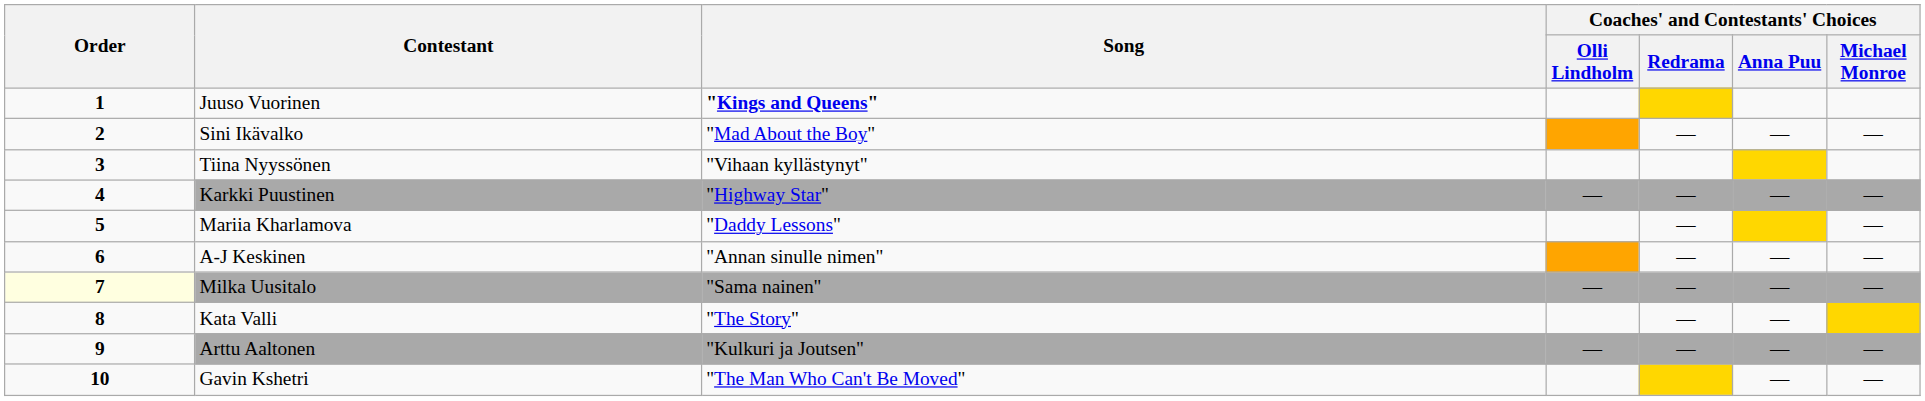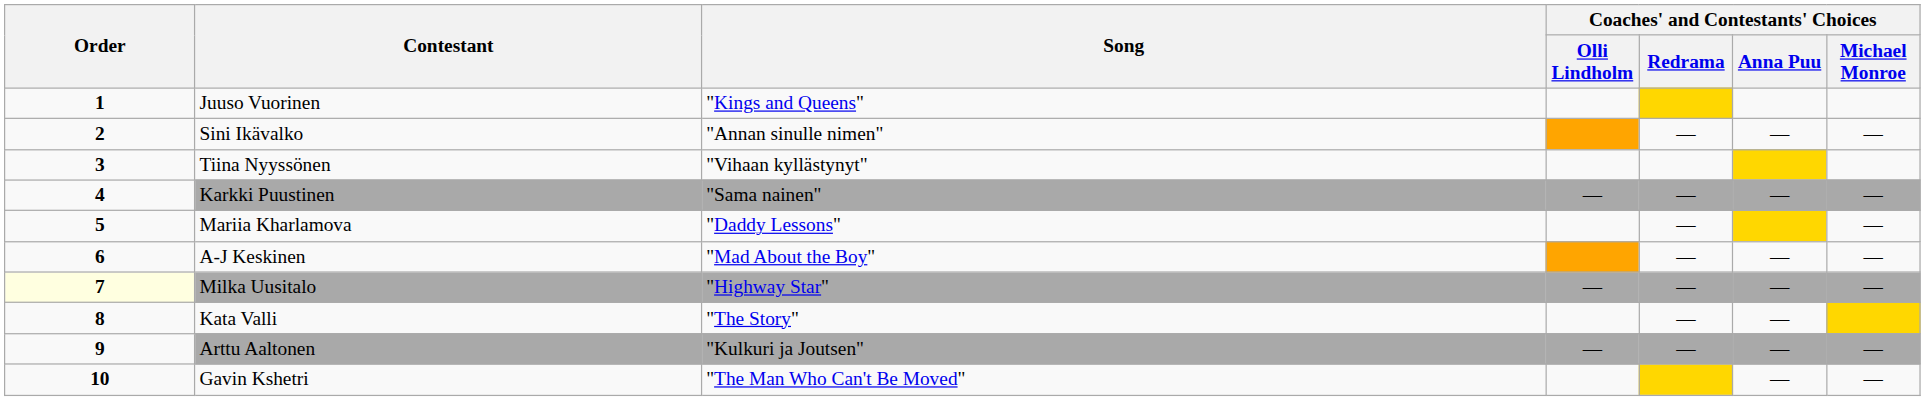(792, 103) bold -> (785, 103) normal
(791, 133) "Mad About the Boy" -> (795, 133) "Annan sinulle nimen"
(768, 195) "Highway Star" -> (764, 195) "Sama nainen"
(795, 256) "Annan sinulle nimen" -> (791, 256) "Mad About the Boy"
(764, 287) "Sama nainen" -> (768, 287) "Highway Star"
